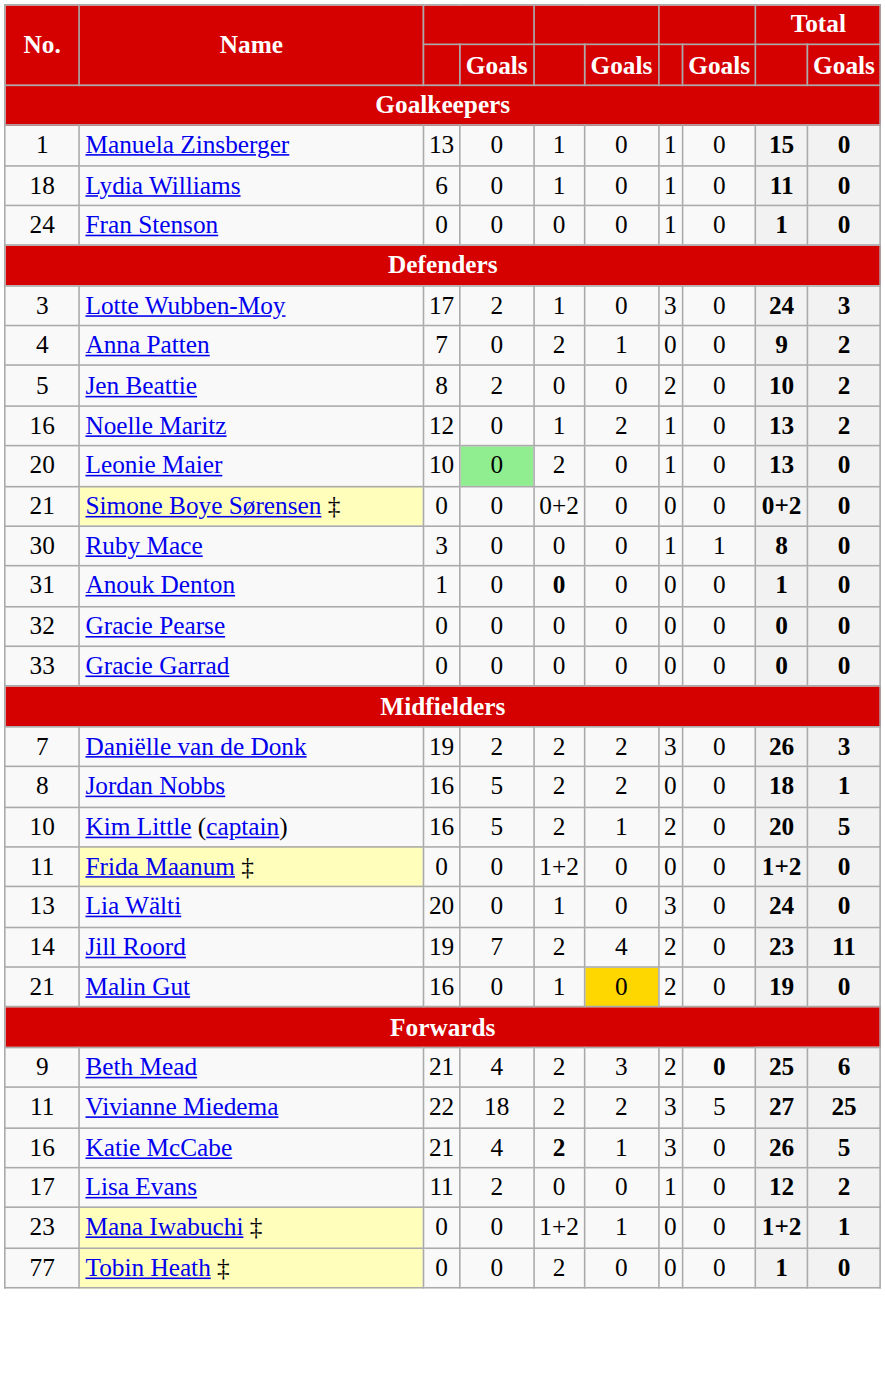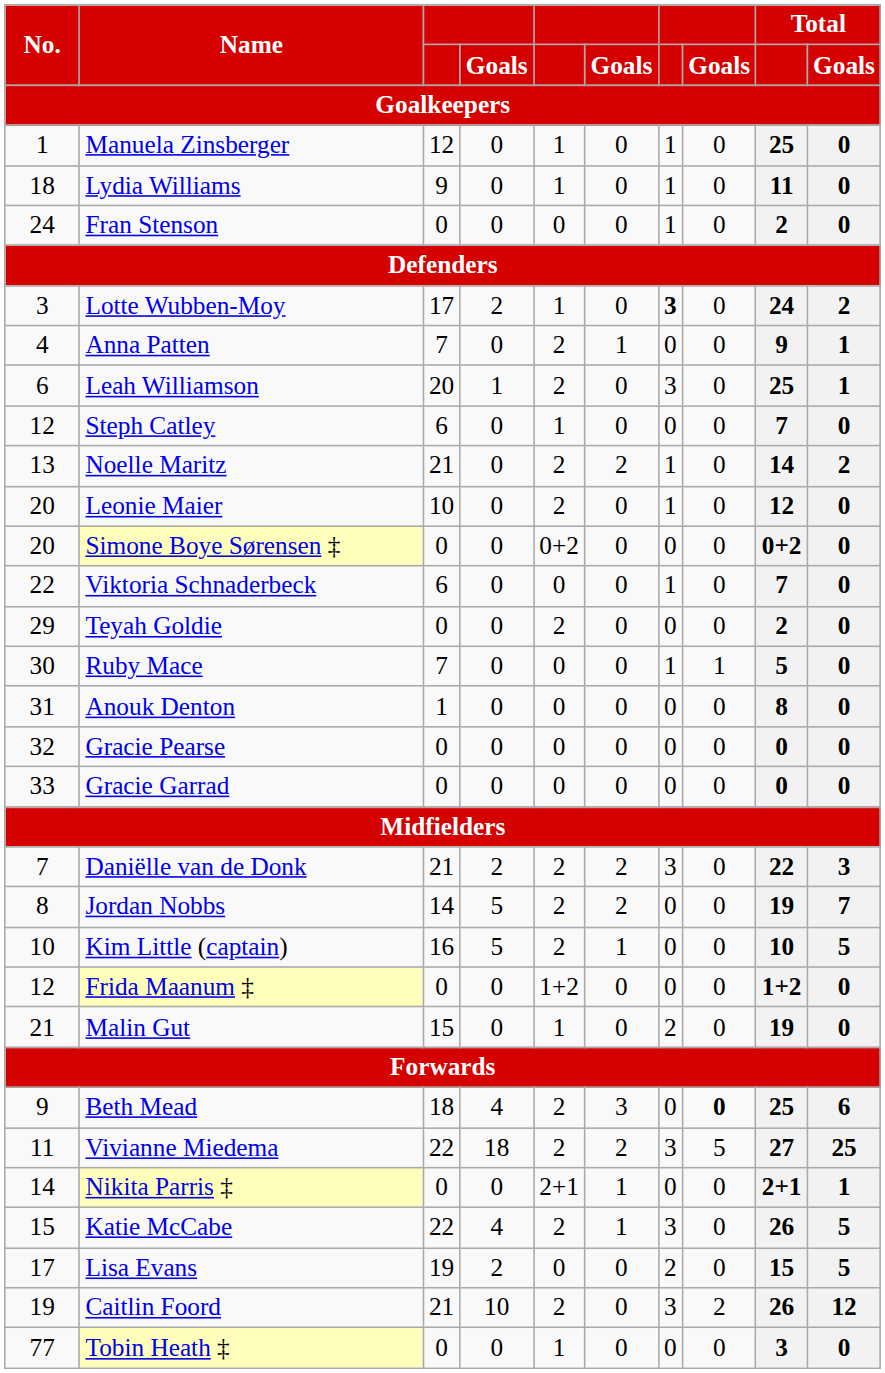(442, 144) 13 -> (442, 144) 12
(782, 144) 15 -> (782, 144) 25
(442, 184) 6 -> (442, 184) 9
(782, 225) 1 -> (782, 225) 2
(670, 305) normal -> (670, 305) bold
(844, 305) 3 -> (844, 305) 2
(844, 345) 2 -> (844, 345) 1
- row: (141, 385)
+ row: (172, 385)
+ row: (150, 425)
(42, 425) 16 -> (42, 465) 13
(442, 425) 12 -> (442, 465) 21
(559, 425) 1 -> (559, 465) 2
(782, 425) 13 -> (782, 465) 14
(497, 465) lightgreen background -> (497, 505) no background
(782, 465) 13 -> (782, 505) 12
(42, 505) 21 -> (42, 545) 20
+ row: (201, 585)
+ row: (154, 625)
(442, 545) 3 -> (442, 666) 7
(782, 545) 8 -> (782, 666) 5
(559, 585) bold -> (559, 706) normal
(782, 585) 1 -> (782, 706) 8
(442, 746) 19 -> (442, 866) 21
(782, 746) 26 -> (782, 866) 22
(442, 786) 16 -> (442, 906) 14
(782, 786) 18 -> (782, 906) 19
(844, 786) 1 -> (844, 906) 7
(670, 826) 2 -> (670, 946) 0
(782, 826) 20 -> (782, 946) 10
(42, 866) 11 -> (42, 986) 12
- row: (133, 906)
- row: (136, 946)
(442, 986) 16 -> (442, 1026) 15
(621, 986) gold background -> (621, 1026) no background
(442, 1066) 21 -> (442, 1107) 18
(670, 1066) 2 -> (670, 1107) 0
+ row: (159, 1187)
(42, 1147) 16 -> (42, 1227) 15
(442, 1147) 21 -> (442, 1227) 22
(559, 1147) bold -> (559, 1227) normal
(442, 1187) 11 -> (442, 1267) 19
(670, 1187) 1 -> (670, 1267) 2
(782, 1187) 12 -> (782, 1267) 15
(844, 1187) 2 -> (844, 1267) 5
+ row: (153, 1307)
- row: (174, 1227)
(559, 1267) 2 -> (559, 1347) 1
(782, 1267) 1 -> (782, 1347) 3
